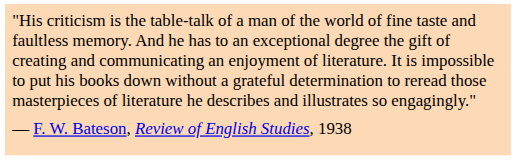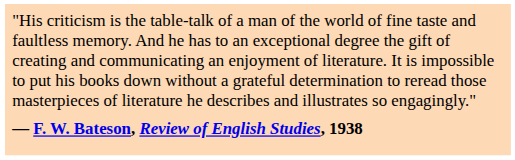(182, 129) normal -> (187, 129) bold
